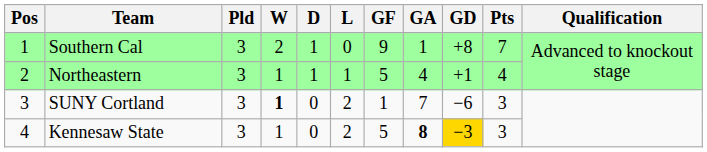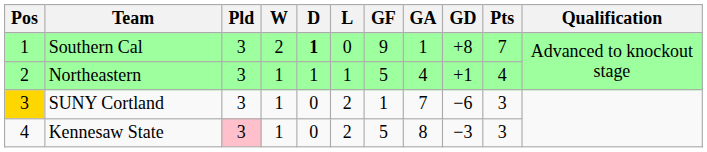(314, 47) normal -> (314, 47) bold
(25, 103) no background -> (25, 103) gold background
(279, 103) bold -> (279, 103) normal
(241, 132) no background -> (241, 132) pink background
(423, 132) bold -> (423, 132) normal
(463, 132) gold background -> (463, 132) no background
